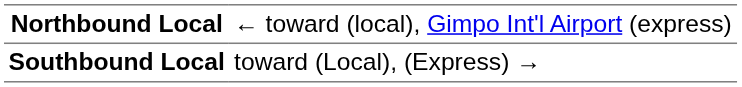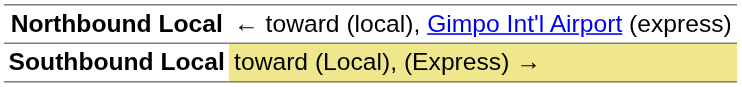(387, 62) no background -> (387, 62) khaki background
